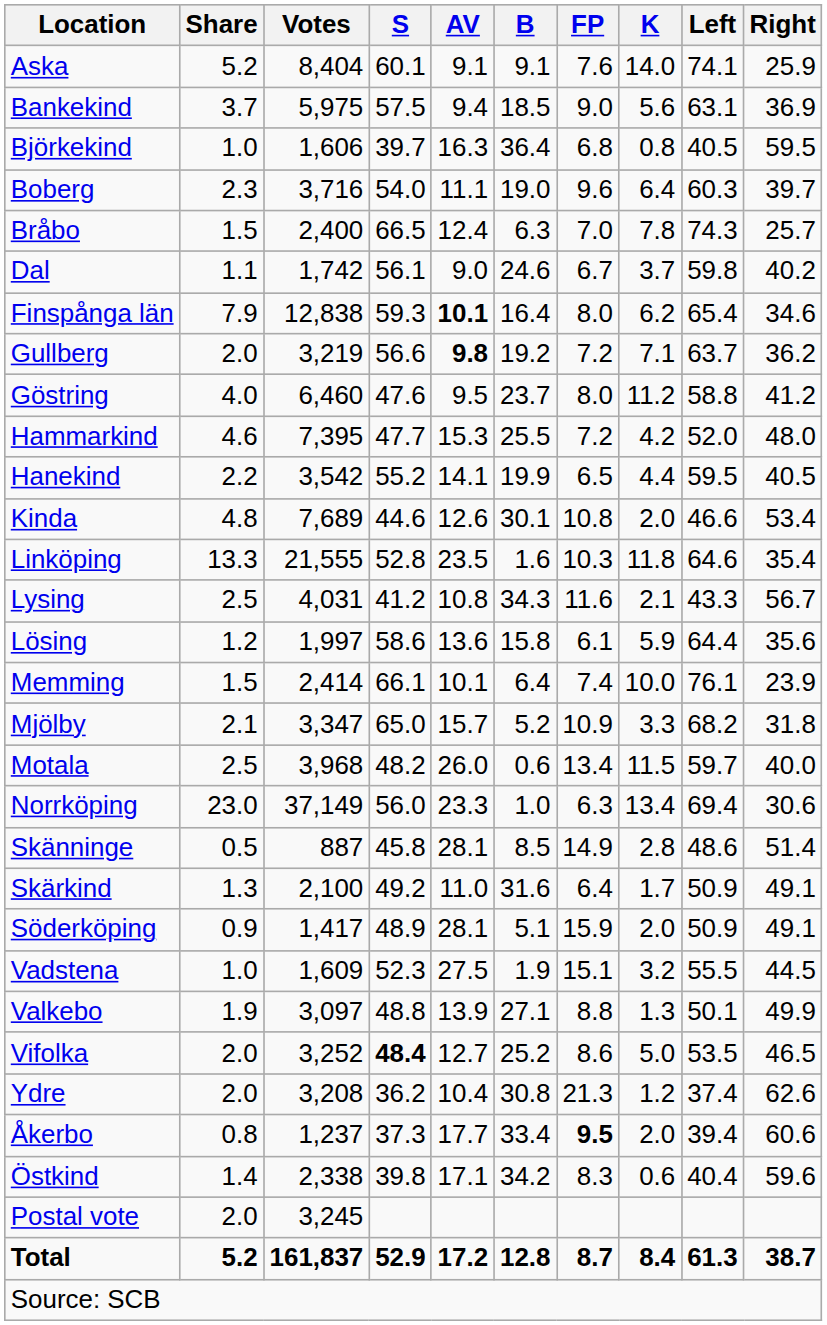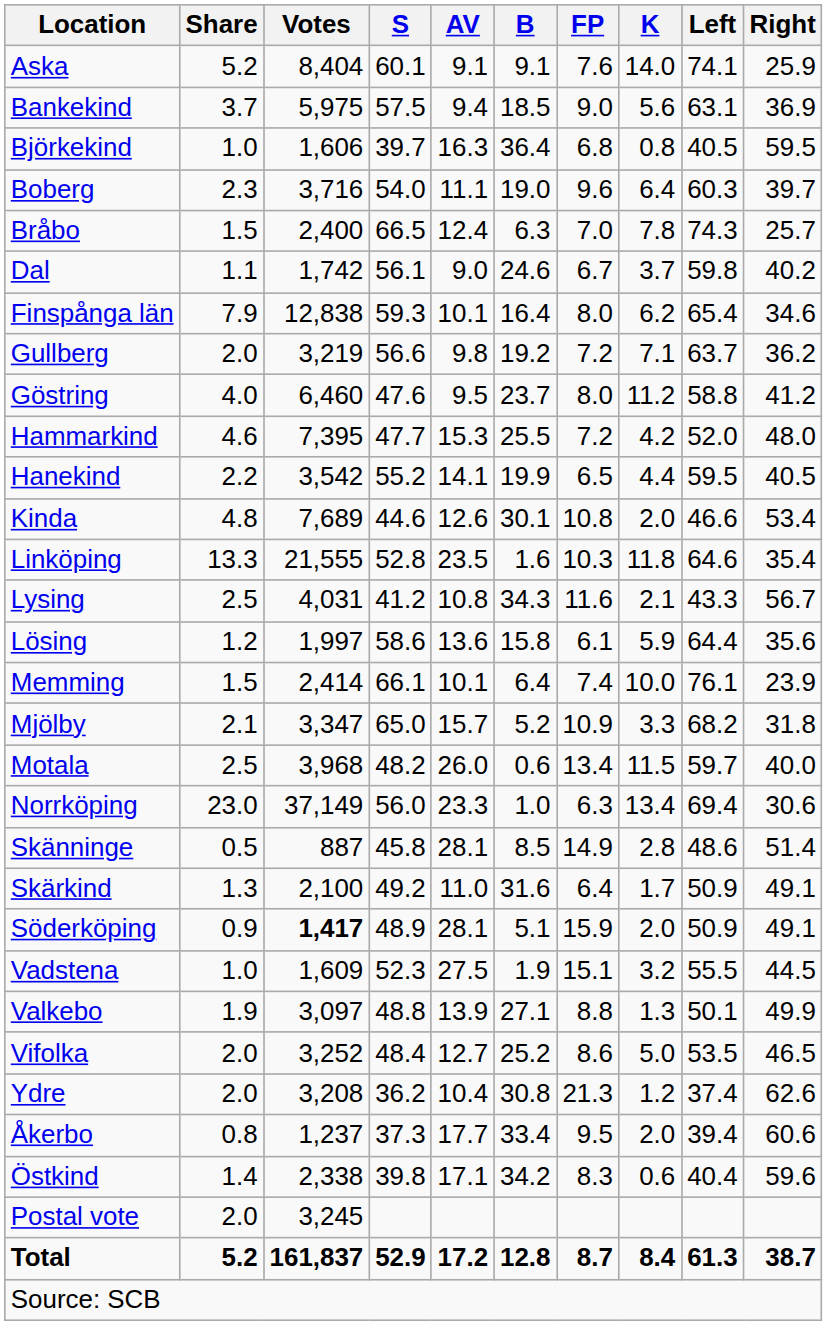(463, 312) bold -> (463, 312) normal
(470, 353) bold -> (470, 353) normal
(331, 929) normal -> (331, 929) bold
(400, 1052) bold -> (400, 1052) normal
(595, 1134) bold -> (595, 1134) normal
